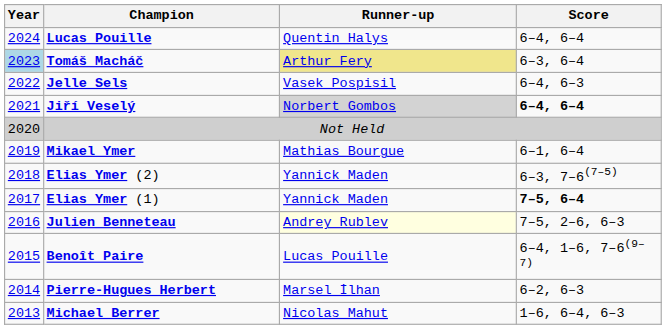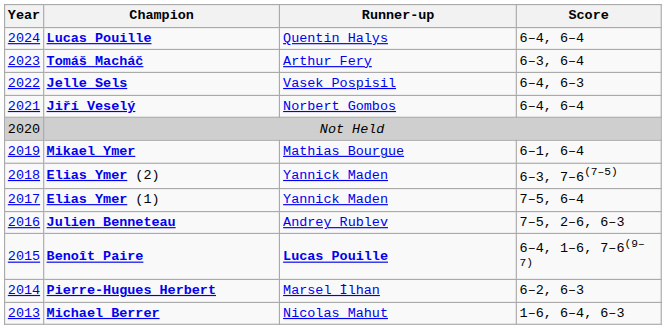(24, 61) lightblue background -> (24, 61) no background
(327, 61) khaki background -> (327, 61) no background
(340, 106) lightgrey background -> (340, 106) no background
(552, 106) bold -> (552, 106) normal
(552, 200) bold -> (552, 200) normal
(336, 222) lightyellow background -> (336, 222) no background
(336, 256) normal -> (336, 256) bold
